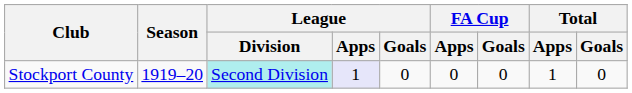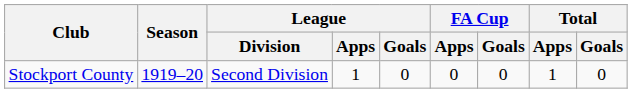(270, 74) paleturquoise background -> (270, 74) no background
(356, 74) lavender background -> (356, 74) no background
